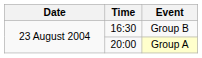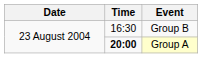(123, 45) normal -> (123, 45) bold
